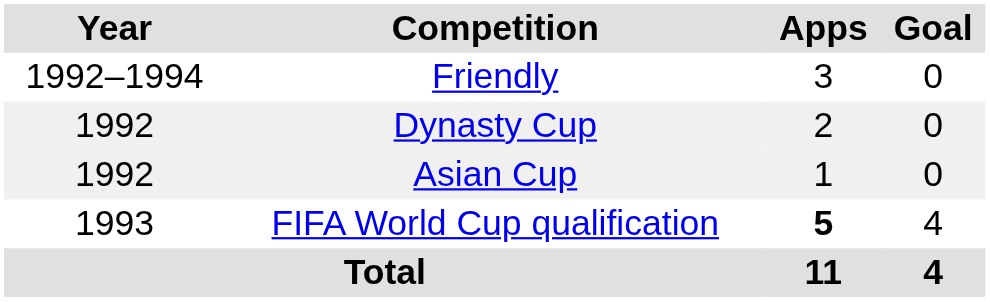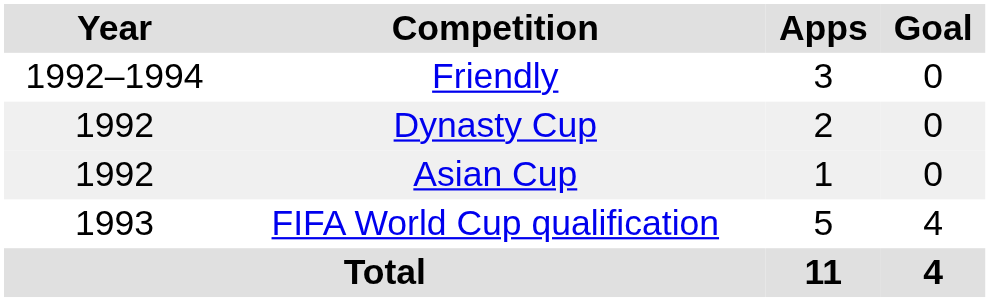(823, 223) bold -> (823, 223) normal
